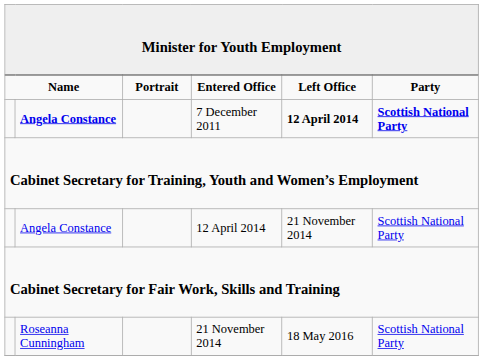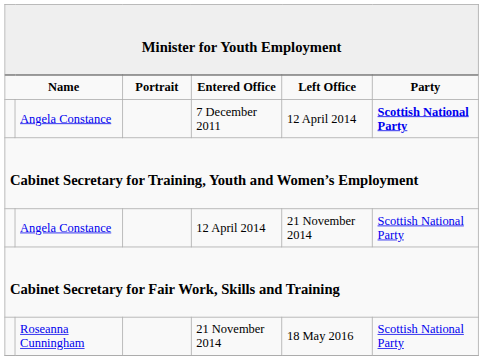(68, 119) bold -> (66, 119) normal
(323, 119) bold -> (322, 119) normal
